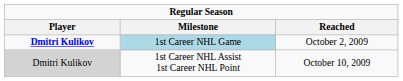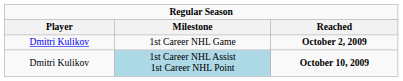(62, 42) bold -> (59, 42) normal
(198, 42) lightblue background -> (193, 42) no background
(337, 42) normal -> (334, 42) bold
(62, 63) lightgrey background -> (59, 63) no background
(198, 63) no background -> (193, 63) lightblue background
(337, 63) normal -> (334, 63) bold
